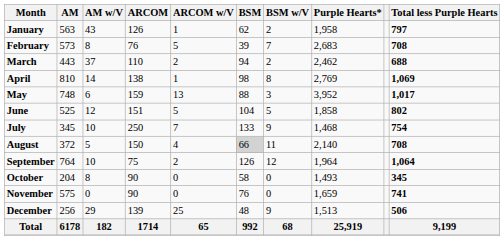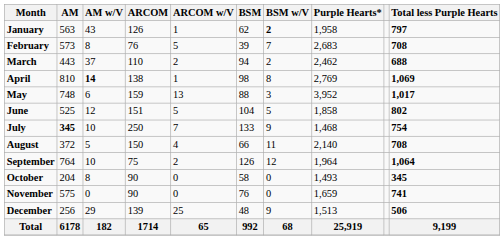(269, 29) normal -> (269, 29) bold
(90, 78) normal -> (90, 78) bold
(67, 128) normal -> (67, 128) bold
(244, 144) lightgrey background -> (244, 144) no background
